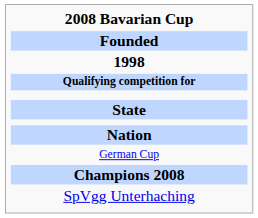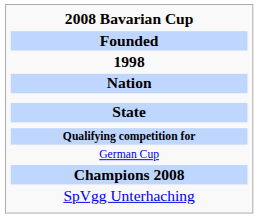(129, 82) Qualifying competition for -> (129, 83) Nation
(129, 135) Nation -> (129, 136) Qualifying competition for
